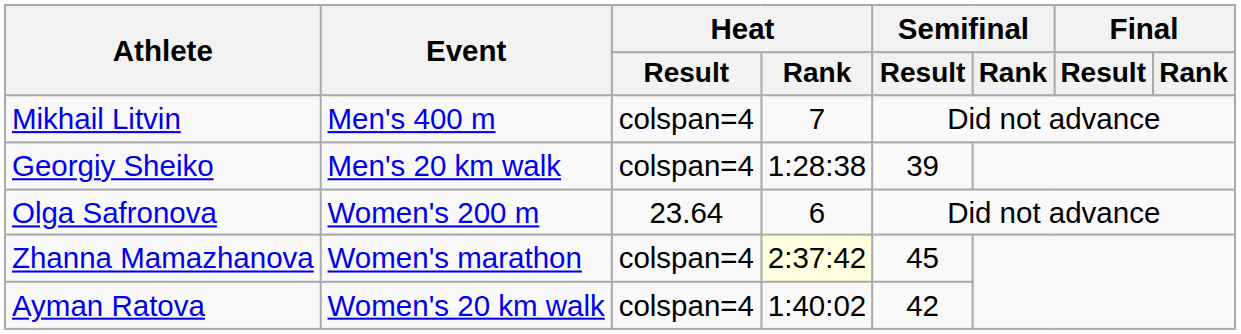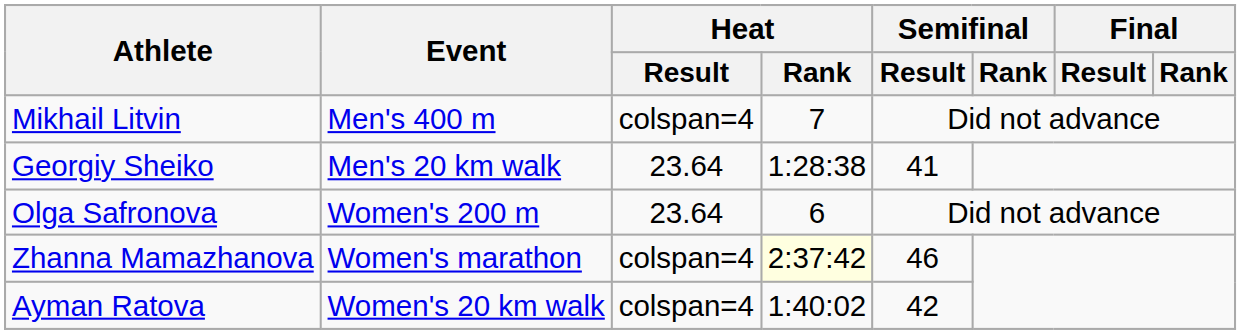(686, 166) colspan=4 -> (686, 166) 23.64
(923, 166) 39 -> (923, 166) 41
(923, 259) 45 -> (923, 259) 46
